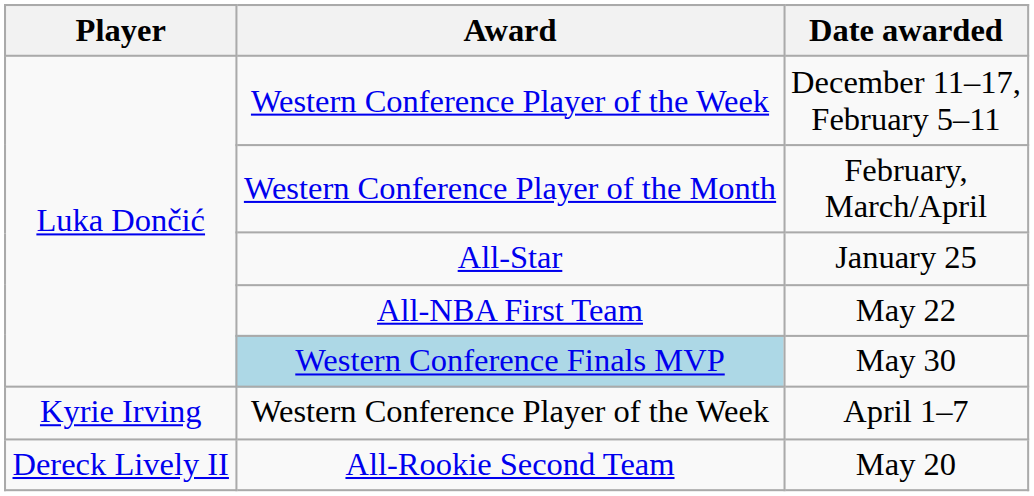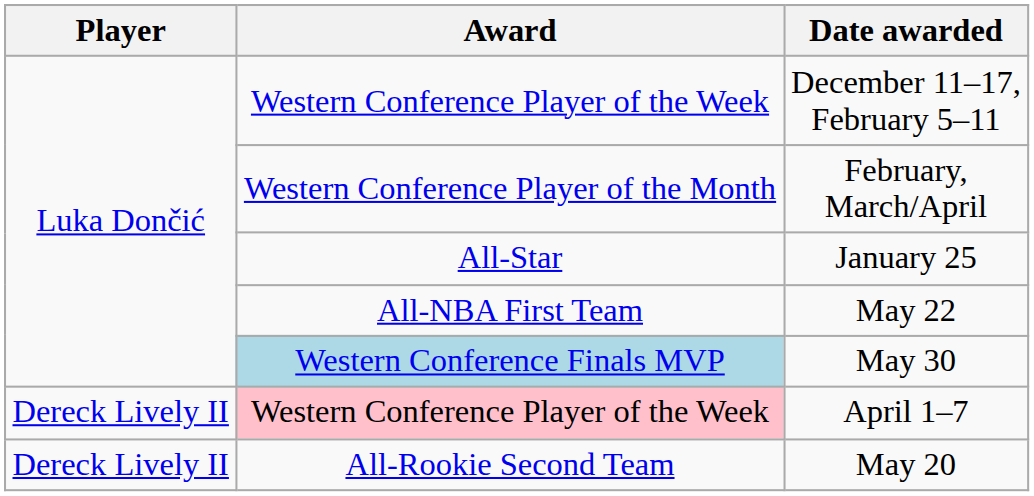(121, 412) Kyrie Irving -> (121, 412) Dereck Lively II
(510, 412) no background -> (510, 412) pink background
